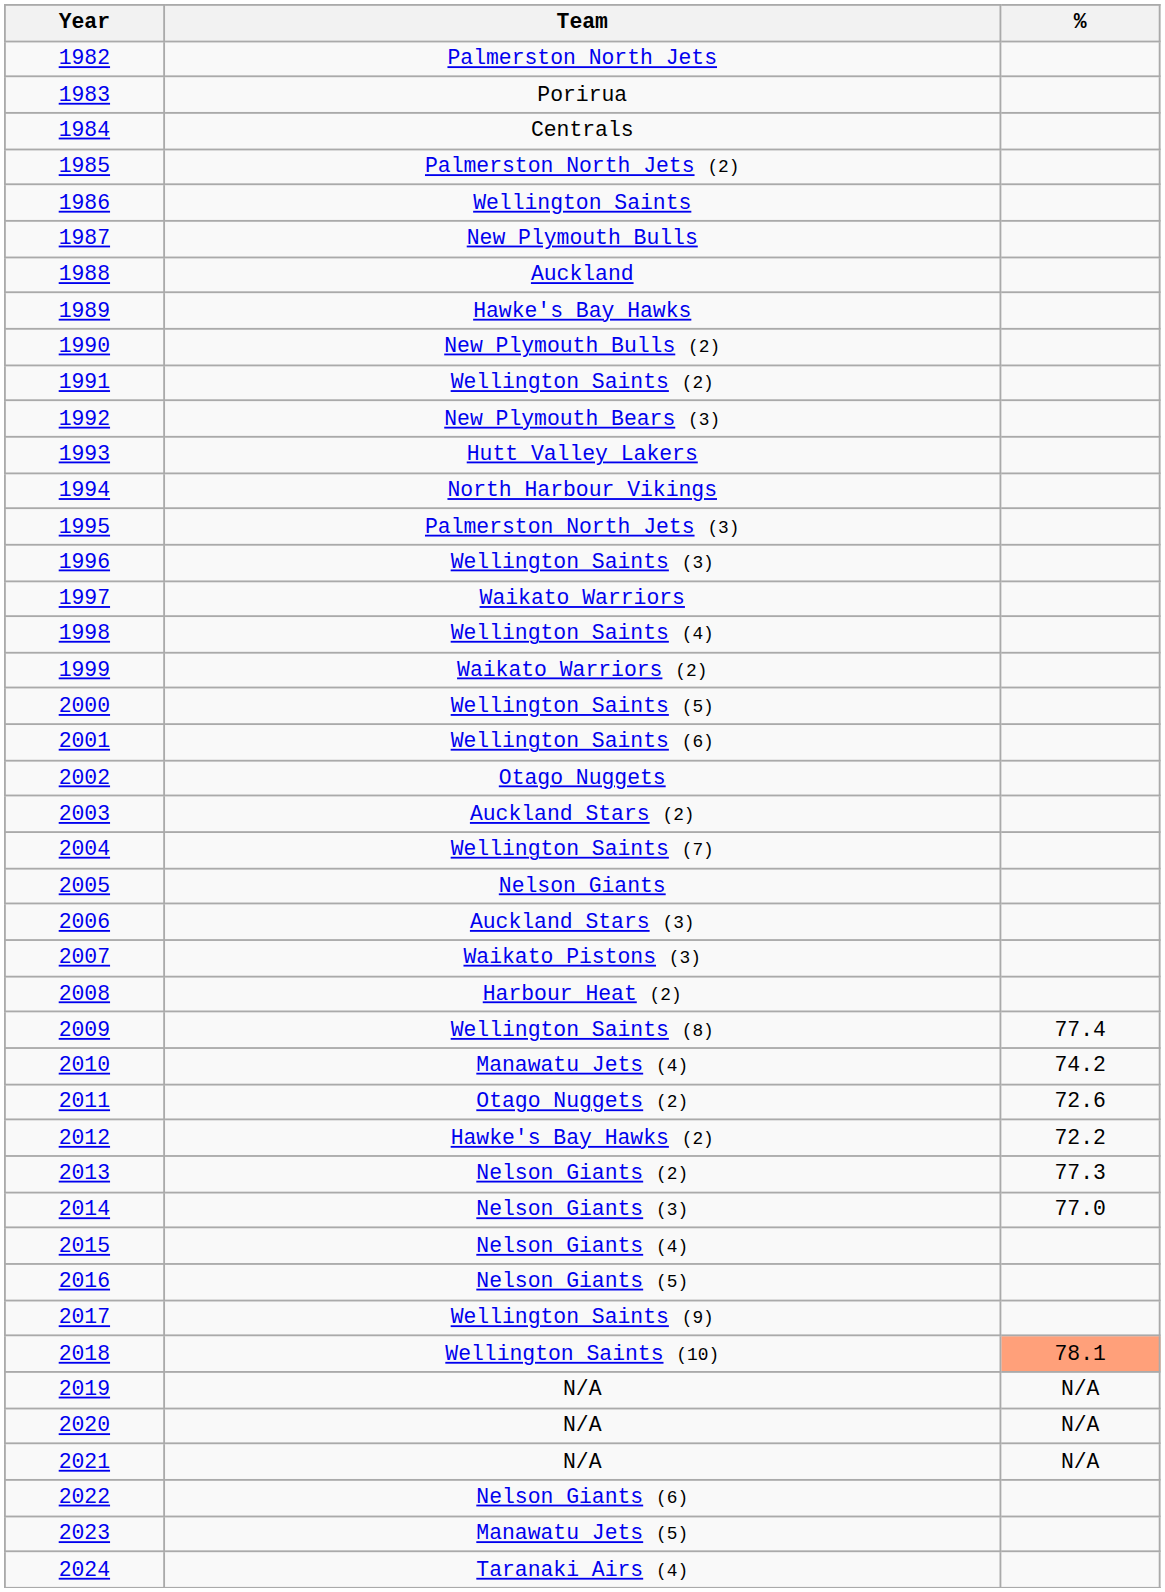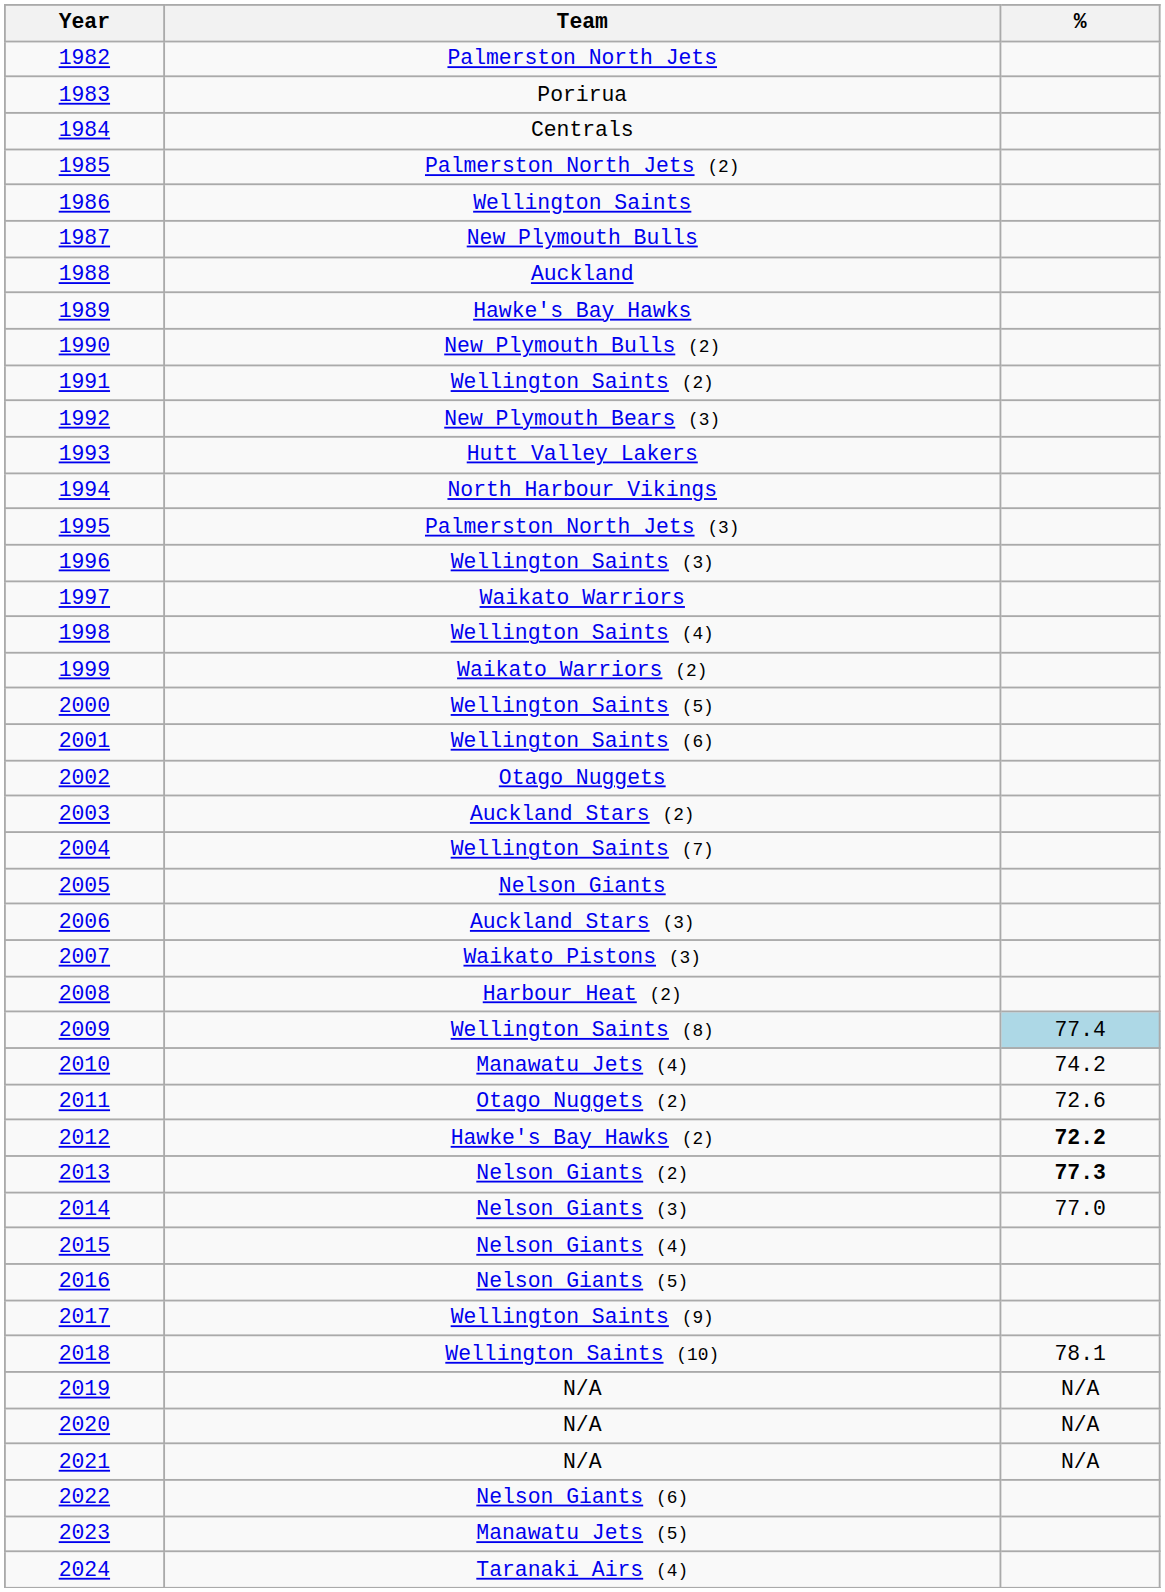(1080, 1030) no background -> (1080, 1030) lightblue background
(1080, 1138) normal -> (1080, 1138) bold
(1080, 1174) normal -> (1080, 1174) bold
(1080, 1354) lightsalmon background -> (1080, 1354) no background
